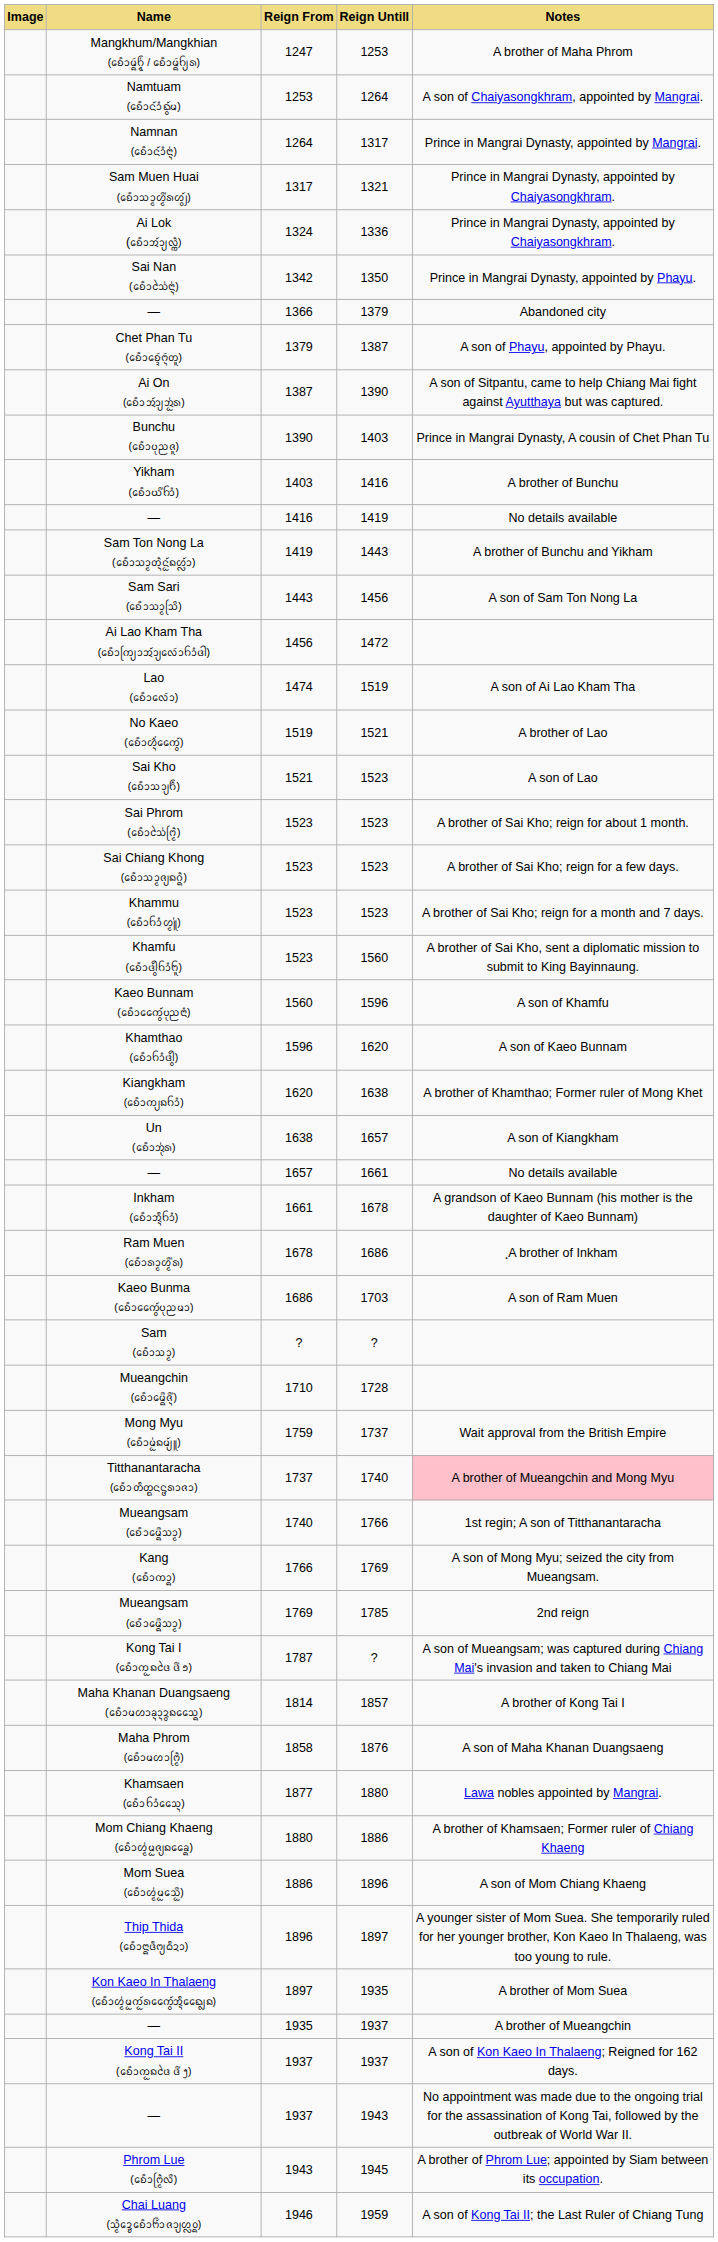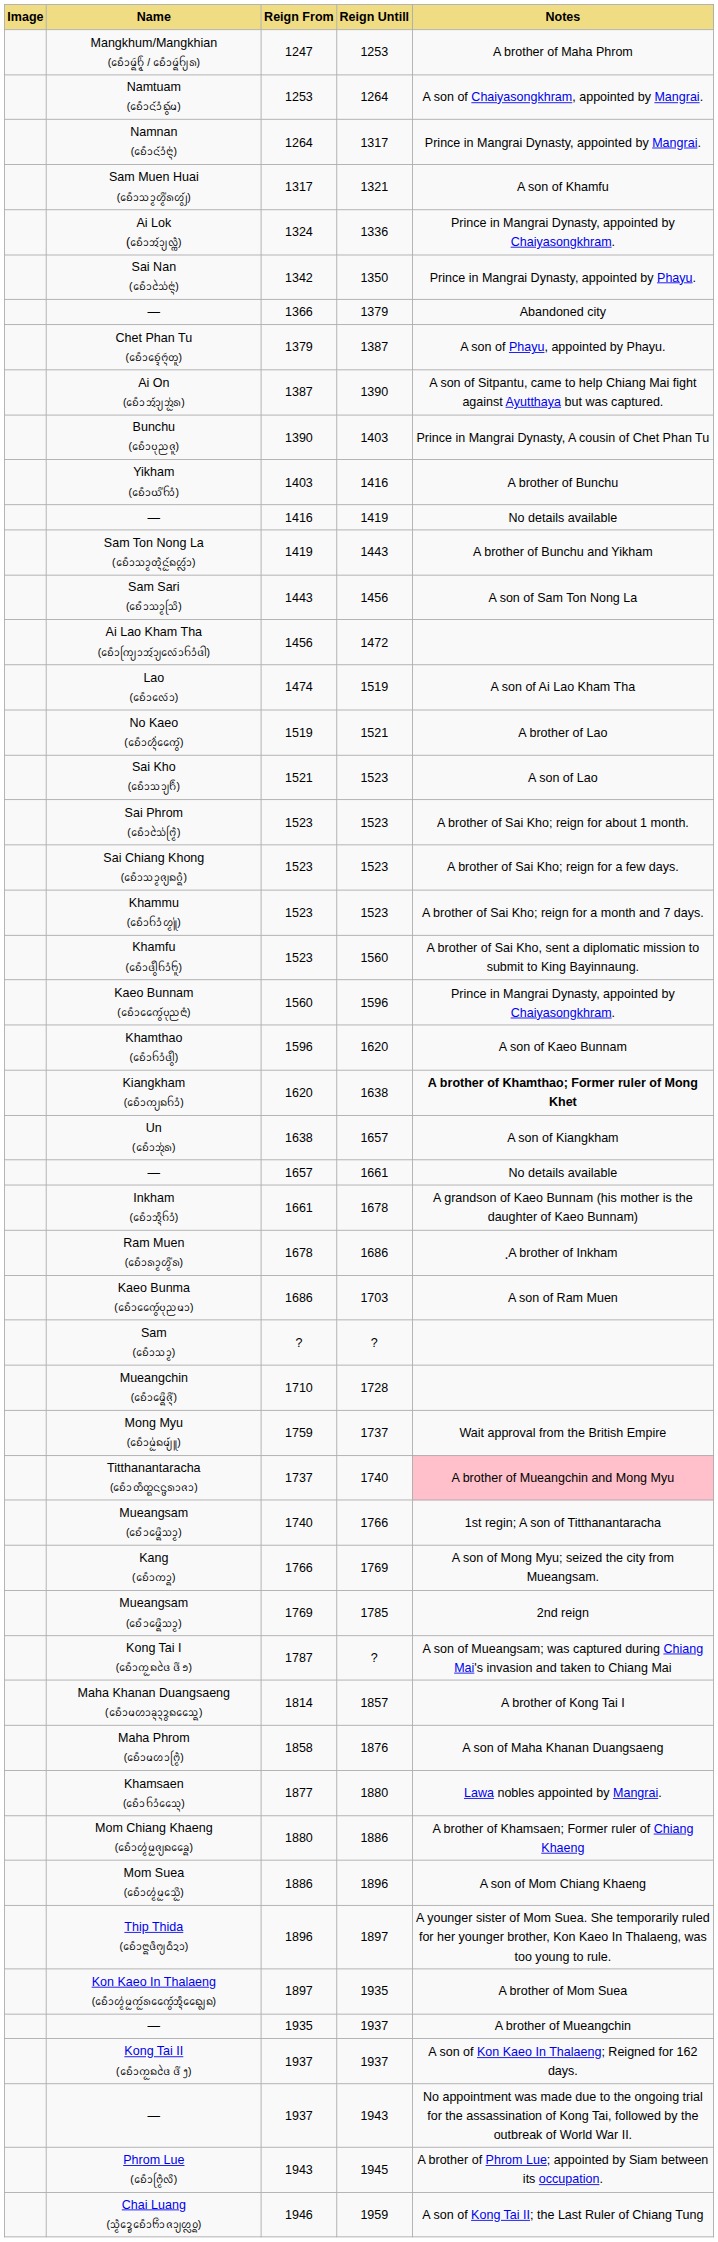(563, 187) Prince in Mangrai Dynasty, appointed by Chaiyasongkhram. -> (563, 187) A son of Khamfu
(563, 1003) A son of Khamfu -> (563, 1003) Prince in Mangrai Dynasty, appointed by Chaiyasongkhram.
(563, 1093) normal -> (563, 1093) bold
